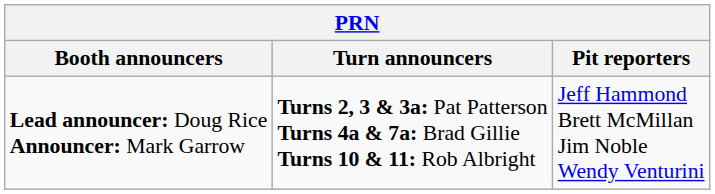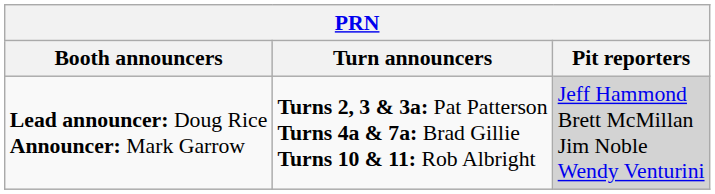(631, 132) no background -> (631, 132) lightgrey background
